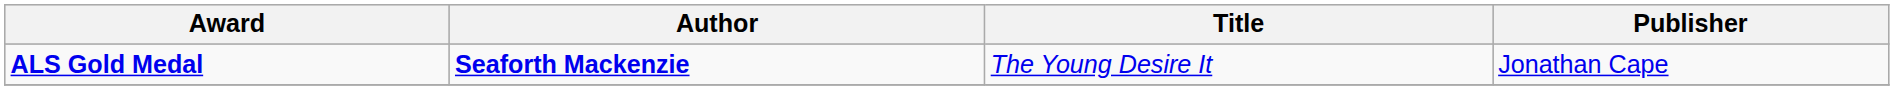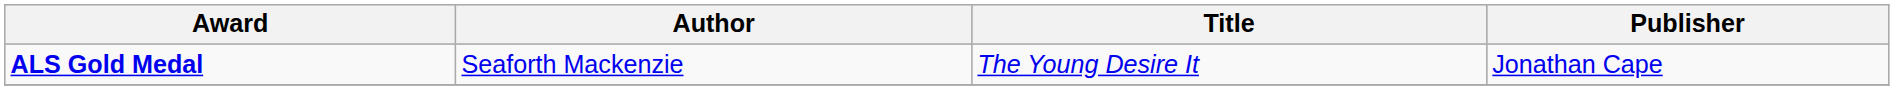(572, 64) bold -> (573, 64) normal
